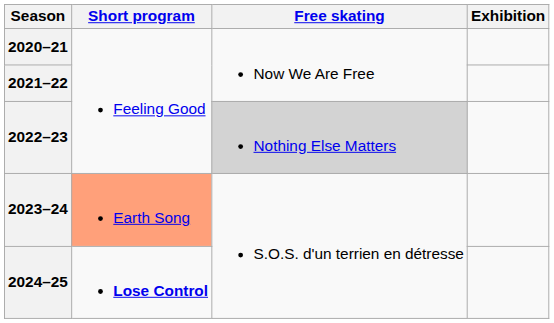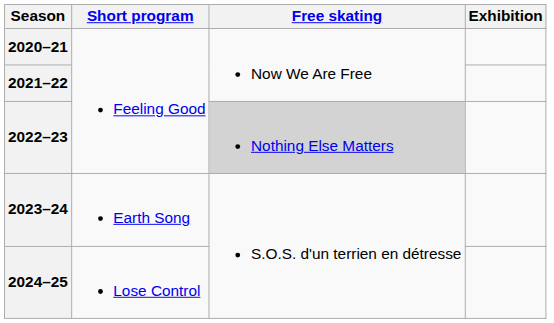(141, 218) lightsalmon background -> (140, 218) no background
(141, 291) bold -> (140, 291) normal
